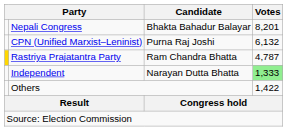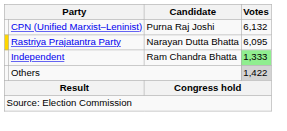- row: (46, 27)
(192, 57) Ram Chandra Bhatta -> (193, 42) Narayan Dutta Bhatta
(267, 57) 4,787 -> (255, 42) 6,095
(193, 73) Narayan Dutta Bhatta -> (192, 57) Ram Chandra Bhatta
(267, 88) no background -> (255, 73) lightgrey background
